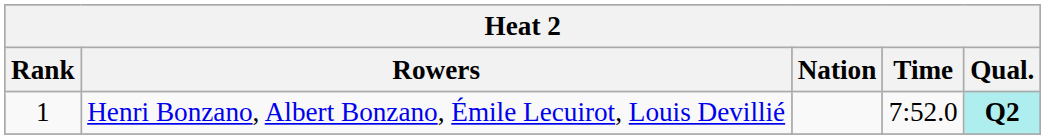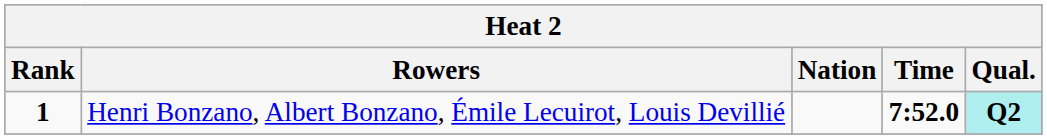(43, 112) normal -> (43, 112) bold
(923, 112) normal -> (924, 112) bold
